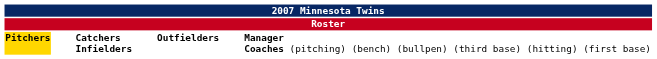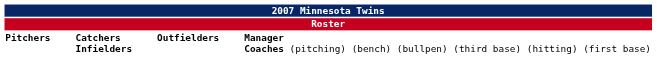(28, 38) gold background -> (28, 38) no background
